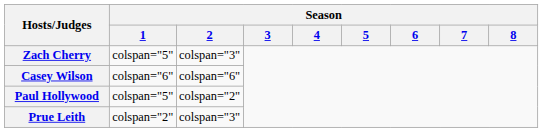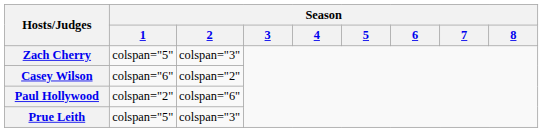(210, 76) colspan="6" -> (210, 76) colspan="2"
(143, 96) colspan="5" -> (143, 96) colspan="2"
(210, 96) colspan="2" -> (210, 96) colspan="6"
(143, 117) colspan="2" -> (143, 117) colspan="5"
